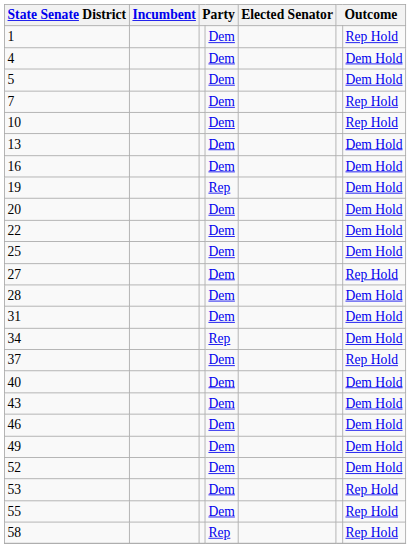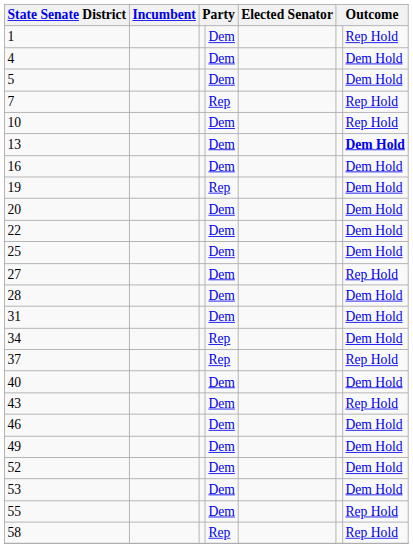(222, 101) Dem -> (219, 101) Rep
(374, 144) normal -> (375, 144) bold
(222, 360) Dem -> (219, 360) Rep
(374, 403) Dem Hold -> (372, 403) Rep Hold
(372, 489) Rep Hold -> (374, 489) Dem Hold
